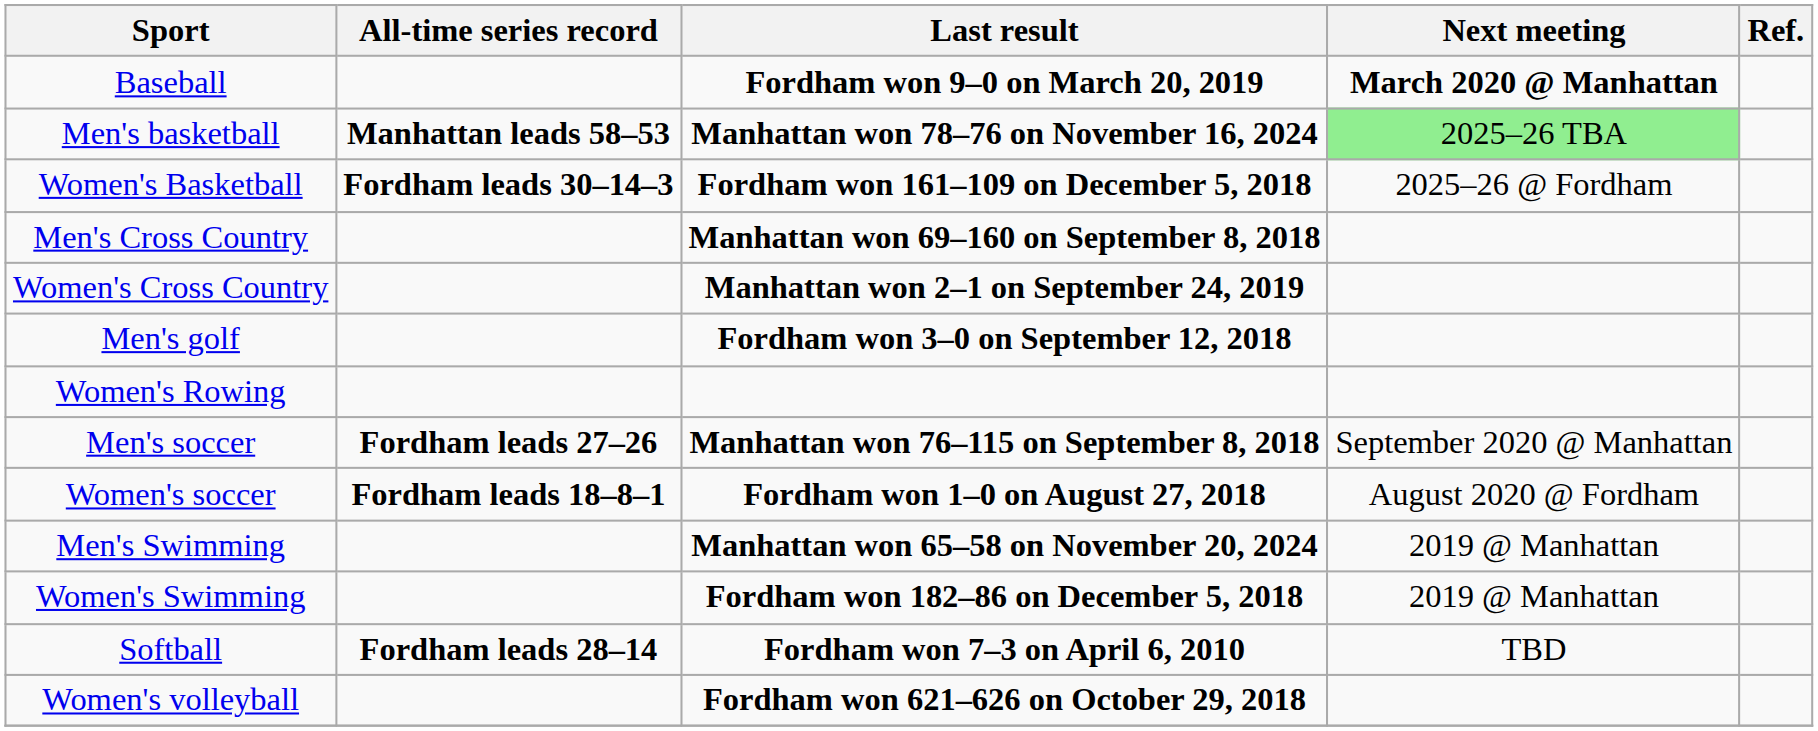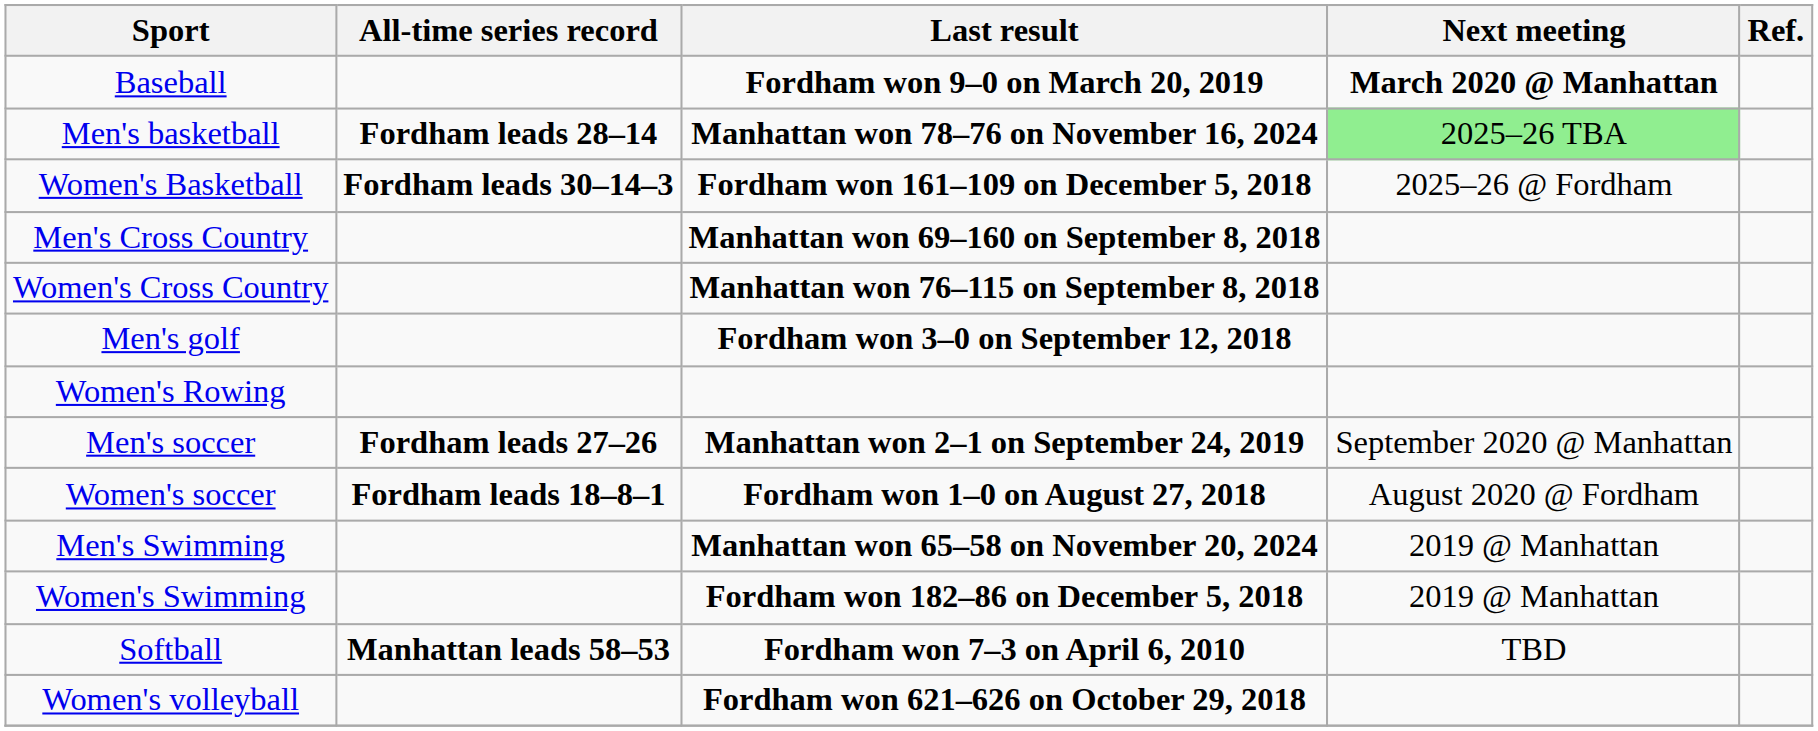(508, 133) Manhattan leads 58–53 -> (508, 133) Fordham leads 28–14
(1005, 287) Manhattan won 2–1 on September 24, 2019 -> (1004, 287) Manhattan won 76–115 on September 8, 2018
(1004, 442) Manhattan won 76–115 on September 8, 2018 -> (1005, 442) Manhattan won 2–1 on September 24, 2019
(508, 648) Fordham leads 28–14 -> (508, 648) Manhattan leads 58–53
